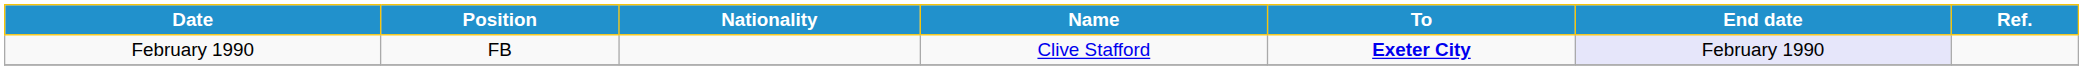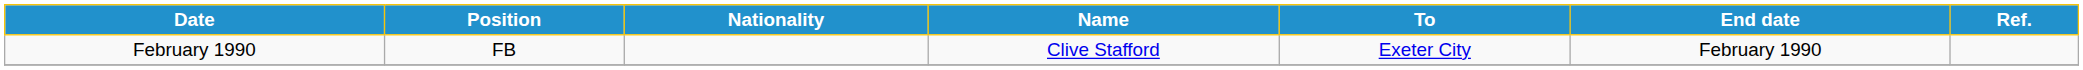(1421, 50) bold -> (1425, 50) normal
(1763, 50) lavender background -> (1760, 50) no background
